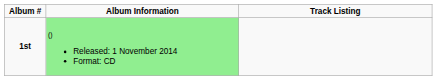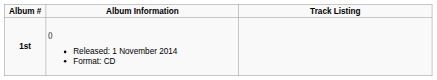(142, 48) lightgreen background -> (142, 48) no background
